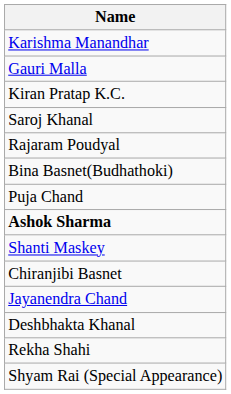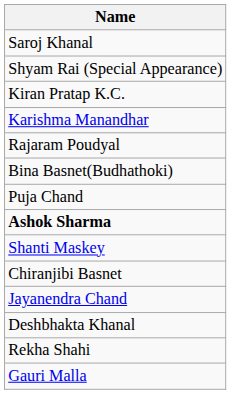(78, 42) Karishma Manandhar -> (51, 42) Saroj Khanal
(47, 68) Gauri Malla -> (115, 68) Shyam Rai (Special Appearance)
(51, 119) Saroj Khanal -> (78, 119) Karishma Manandhar
(115, 376) Shyam Rai (Special Appearance) -> (47, 376) Gauri Malla
